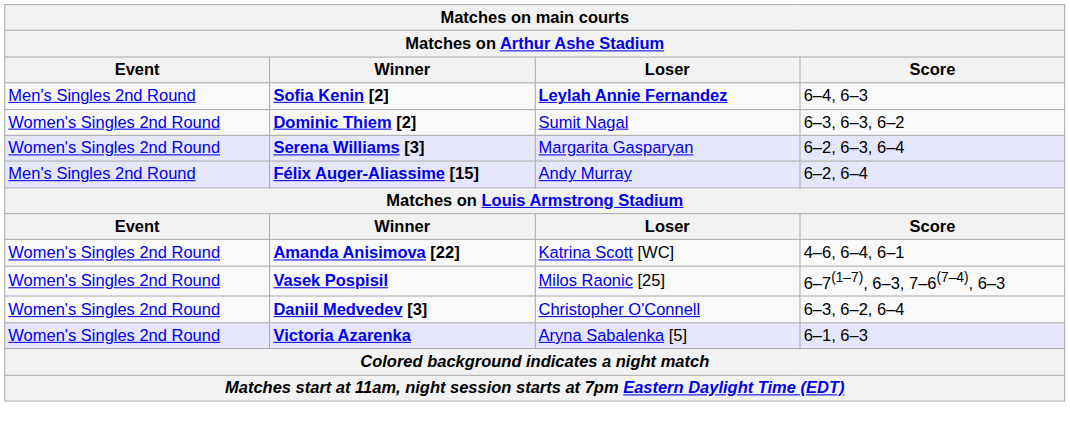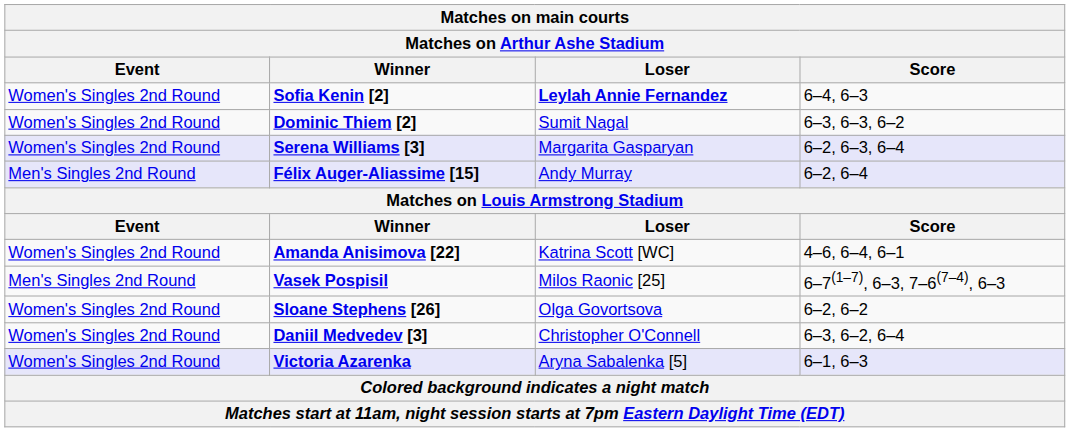(102, 95) Men's Singles 2nd Round -> (114, 95) Women's Singles 2nd Round
(114, 281) Women's Singles 2nd Round -> (102, 281) Men's Singles 2nd Round
+ row: (357, 309)
